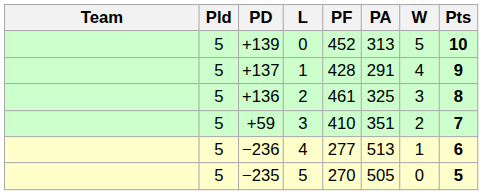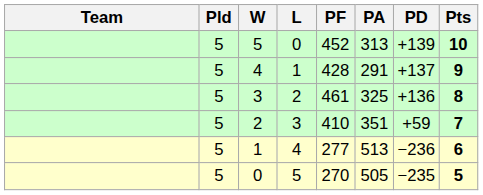columns swapped: (419, 17) <-> (261, 17)
